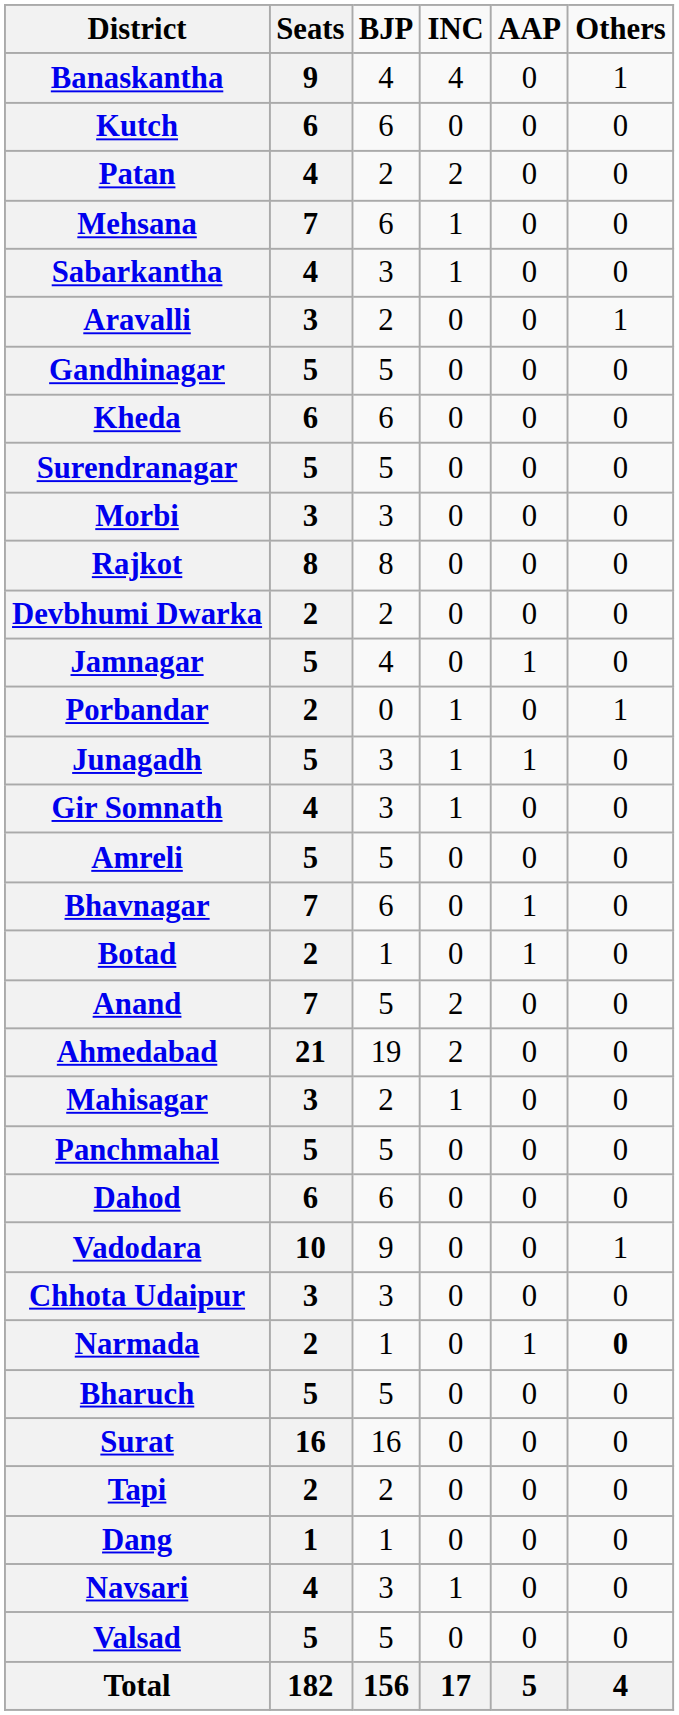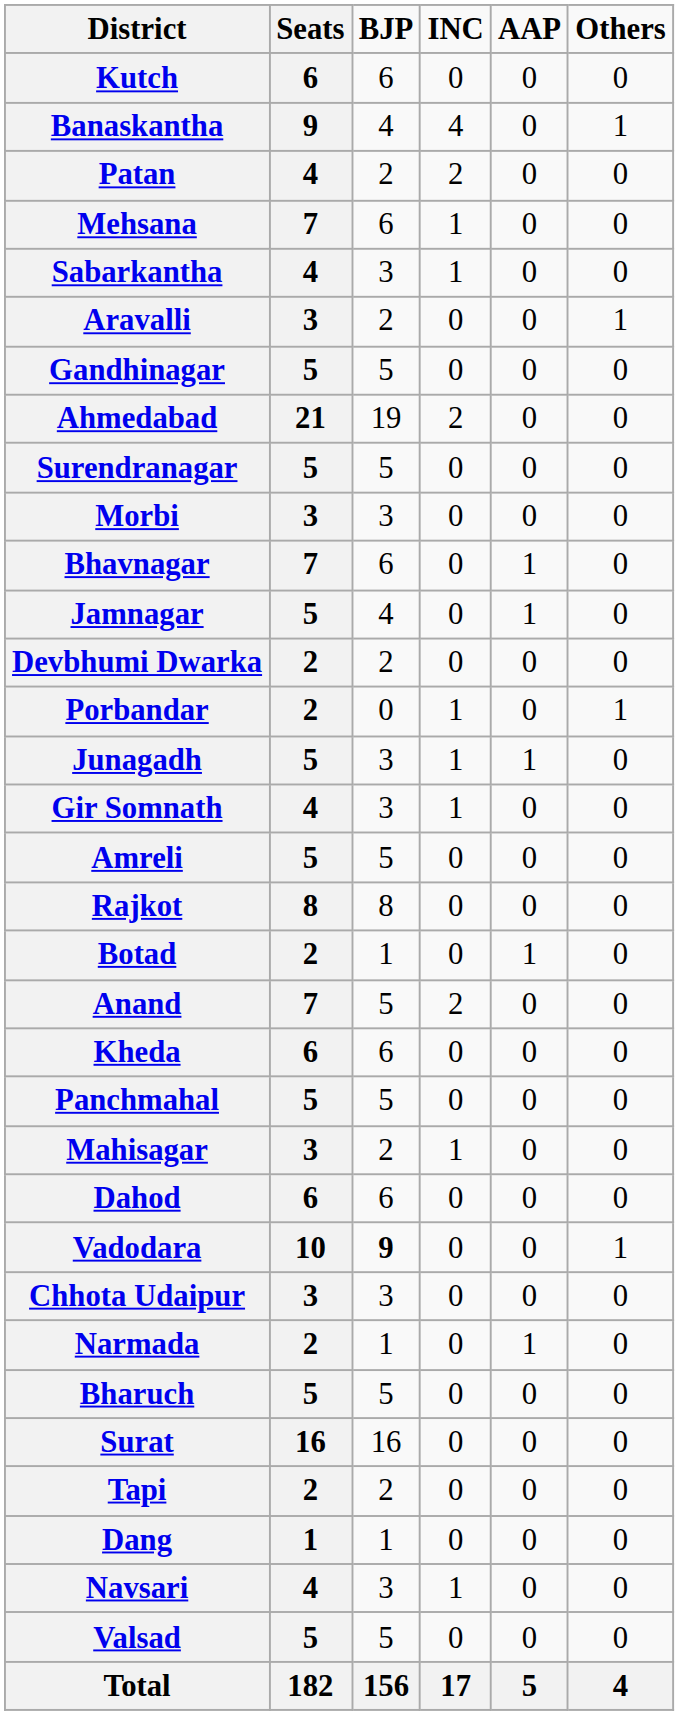rows swapped: (137, 126) <-> (137, 77)
rows swapped: (137, 1051) <-> (137, 418)
rows swapped: (137, 564) <-> (137, 905)
rows swapped: (137, 662) <-> (137, 613)
rows swapped: (137, 1100) <-> (137, 1149)
(386, 1246) normal -> (386, 1246) bold
(620, 1344) bold -> (620, 1344) normal
